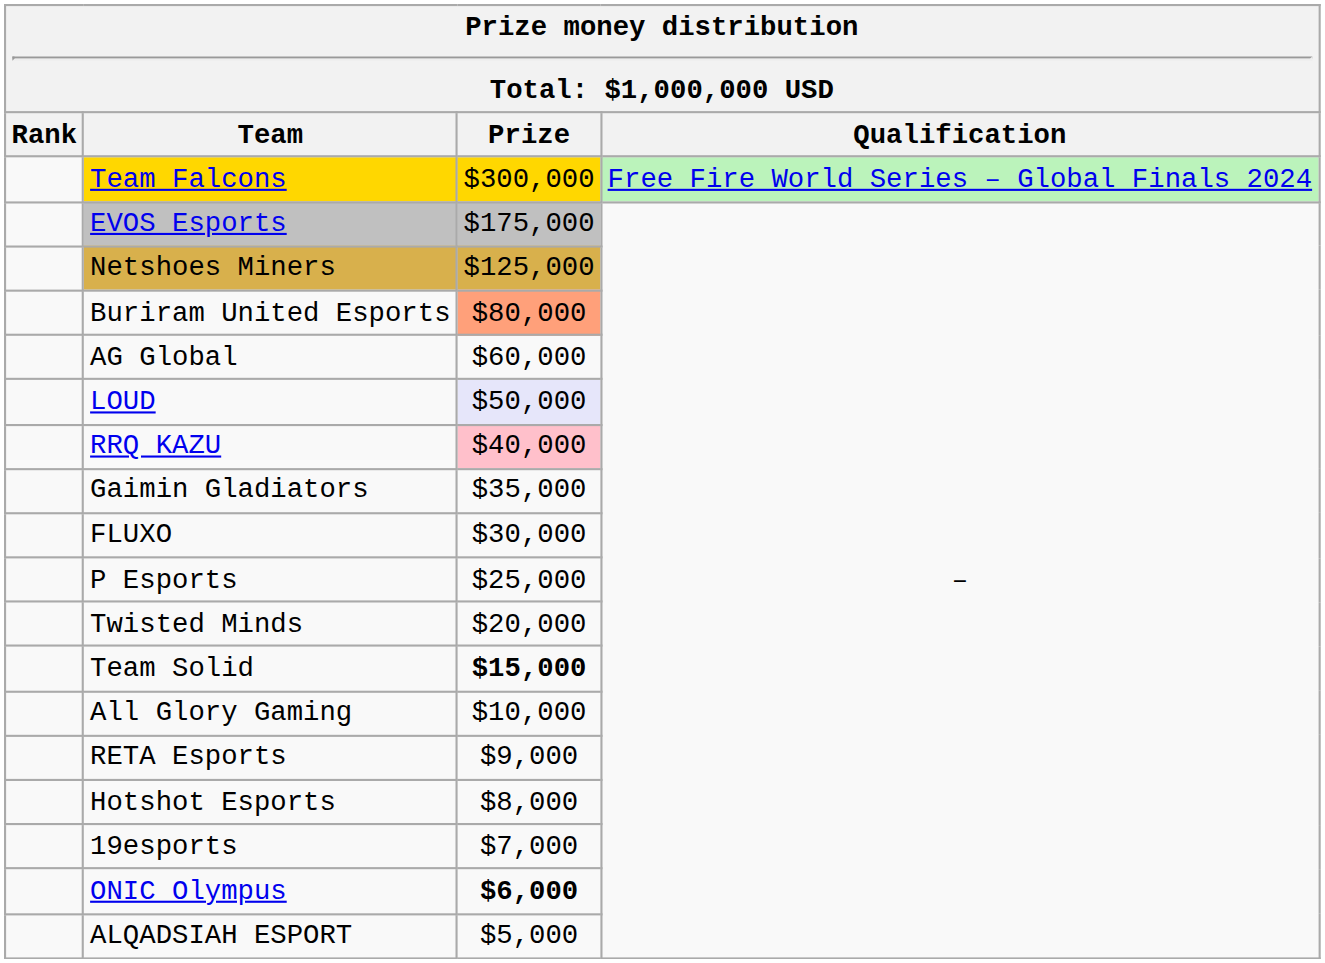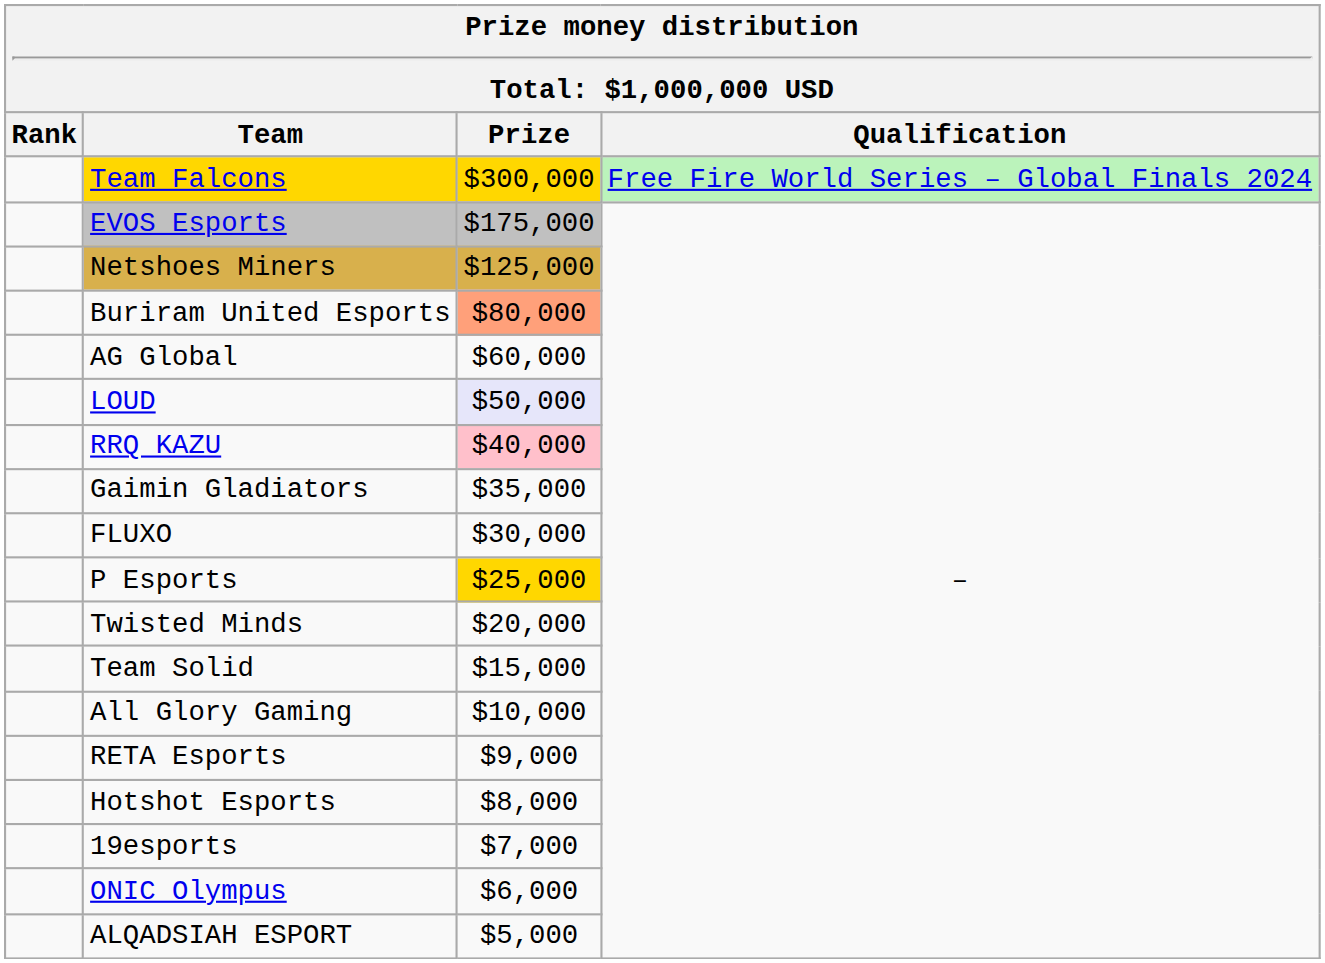(529, 580) no background -> (529, 580) gold background
(529, 669) bold -> (529, 669) normal
(529, 891) bold -> (529, 891) normal
